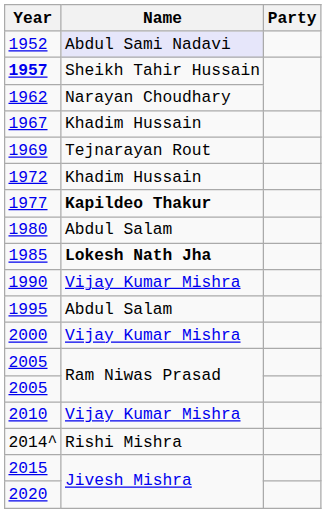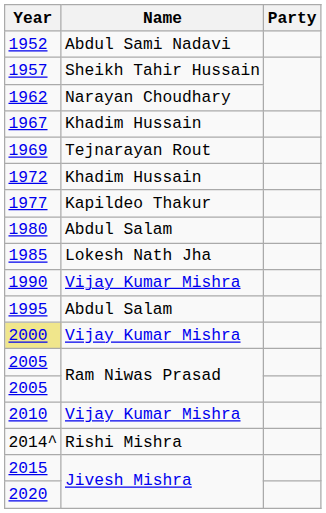(148, 44) lavender background -> (148, 44) no background
(28, 71) bold -> (28, 71) normal
(138, 203) bold -> (138, 203) normal
(138, 256) bold -> (138, 256) normal
(28, 336) no background -> (28, 336) khaki background
